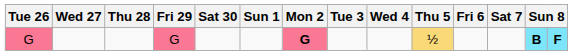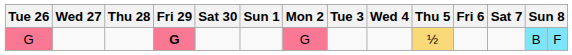(174, 39) normal -> (174, 39) bold
(305, 39) bold -> (305, 39) normal
(536, 39) bold -> (536, 39) normal
(558, 39) bold -> (557, 39) normal
